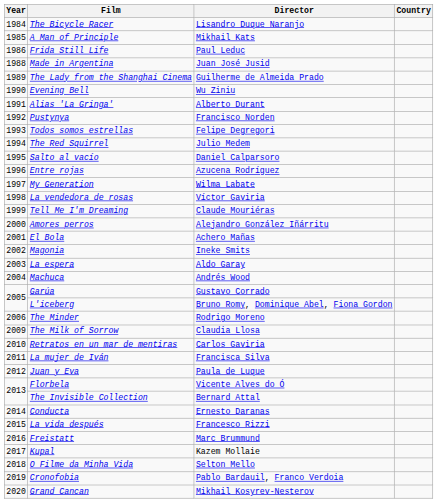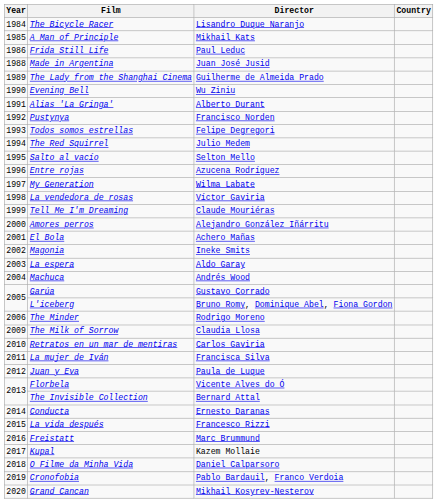(238, 158) Daniel Calparsoro -> (225, 158) Selton Mello
(225, 465) Selton Mello -> (238, 465) Daniel Calparsoro
